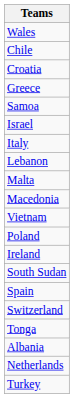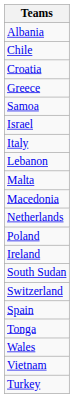(21, 32) Wales -> (26, 32) Albania
(27, 217) Vietnam -> (35, 217) Netherlands
(20, 291) Spain -> (35, 291) Switzerland
(35, 310) Switzerland -> (20, 310) Spain
(26, 347) Albania -> (21, 347) Wales
(35, 365) Netherlands -> (27, 365) Vietnam
